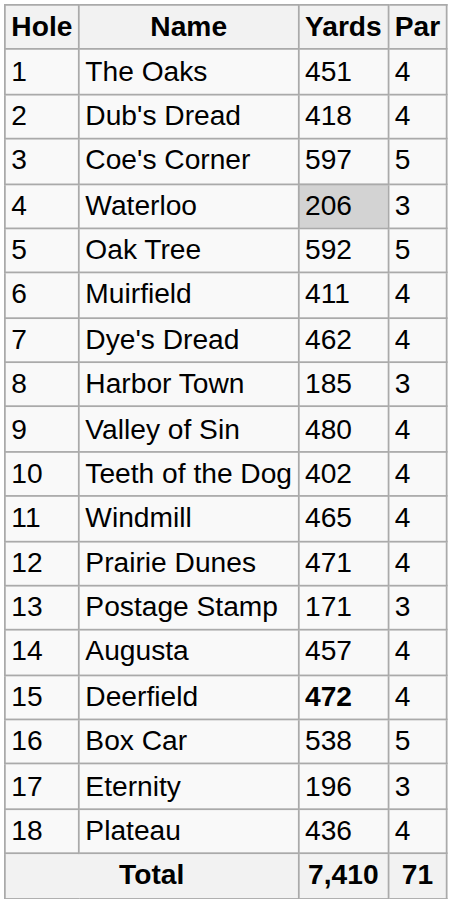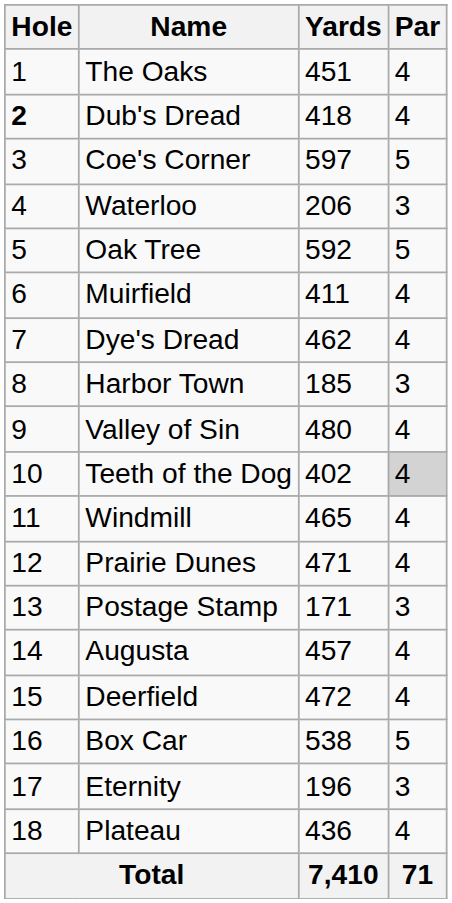(19, 116) normal -> (19, 116) bold
(329, 205) lightgrey background -> (329, 205) no background
(403, 473) no background -> (403, 473) lightgrey background
(329, 696) bold -> (329, 696) normal
